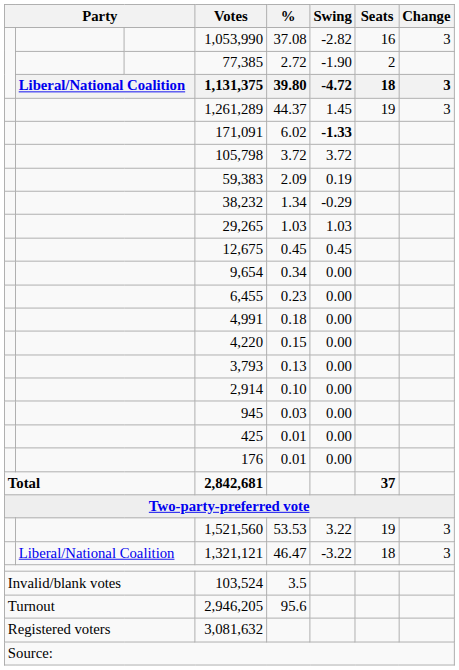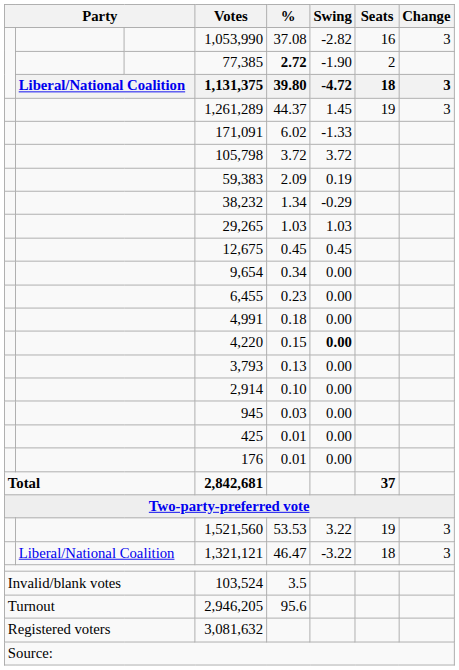(294, 62) normal -> (294, 62) bold
(337, 132) bold -> (337, 132) normal
(339, 343) normal -> (339, 343) bold
